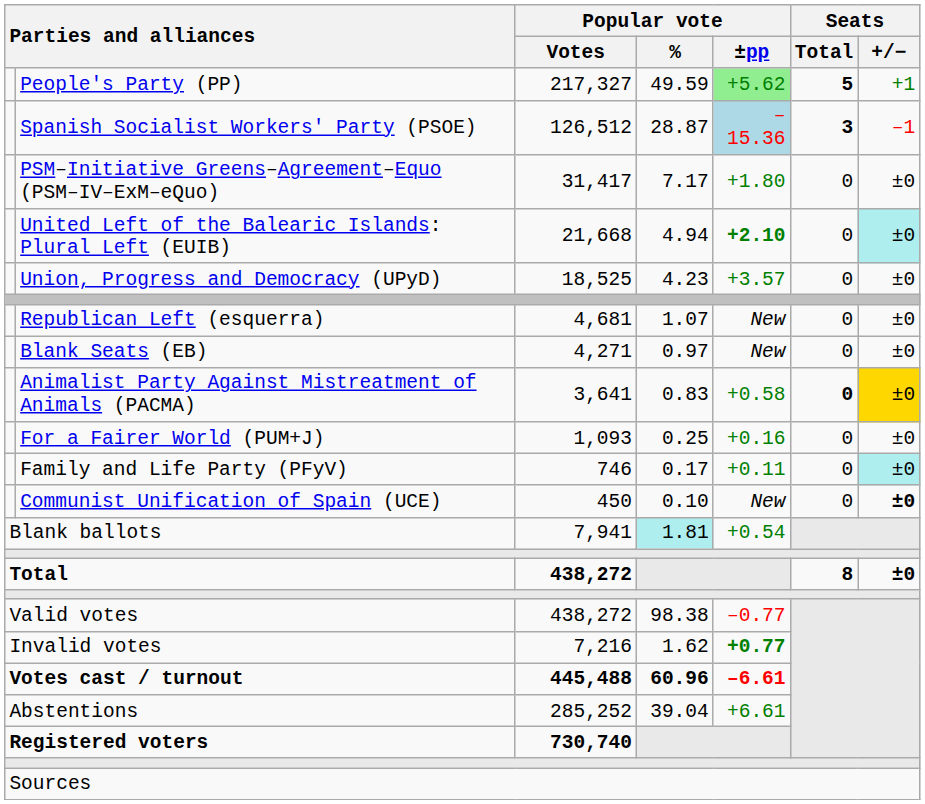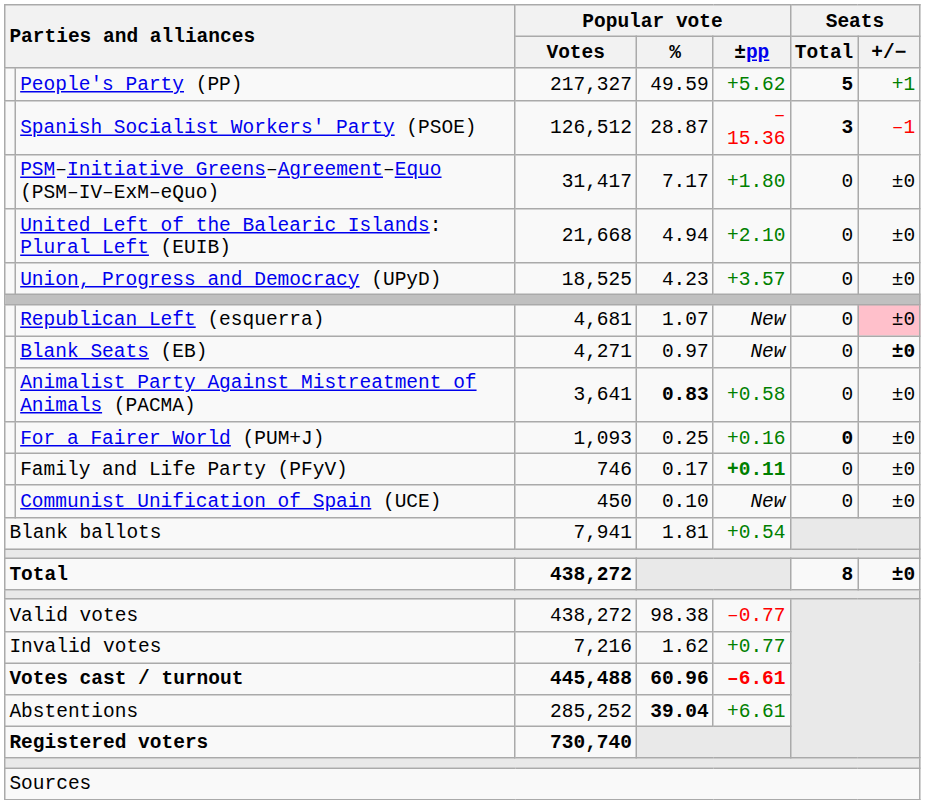(756, 84) lightgreen background -> (756, 84) no background
(756, 127) lightblue background -> (756, 127) no background
(756, 236) bold -> (756, 236) normal
(903, 236) paleturquoise background -> (903, 236) no background
(903, 320) no background -> (903, 320) pink background
(903, 352) normal -> (903, 352) bold
(685, 395) normal -> (685, 395) bold
(847, 395) bold -> (847, 395) normal
(903, 395) gold background -> (903, 395) no background
(847, 438) normal -> (847, 438) bold
(756, 470) normal -> (756, 470) bold
(903, 470) paleturquoise background -> (903, 470) no background
(903, 501) bold -> (903, 501) normal
(685, 533) paleturquoise background -> (685, 533) no background
(756, 647) bold -> (756, 647) normal
(679, 711) normal -> (679, 711) bold
